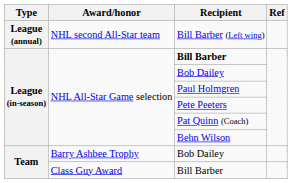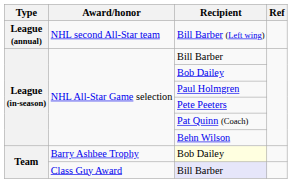(202, 56) bold -> (200, 56) normal
(201, 154) no background -> (201, 154) lightyellow background
(200, 170) no background -> (200, 170) lavender background
